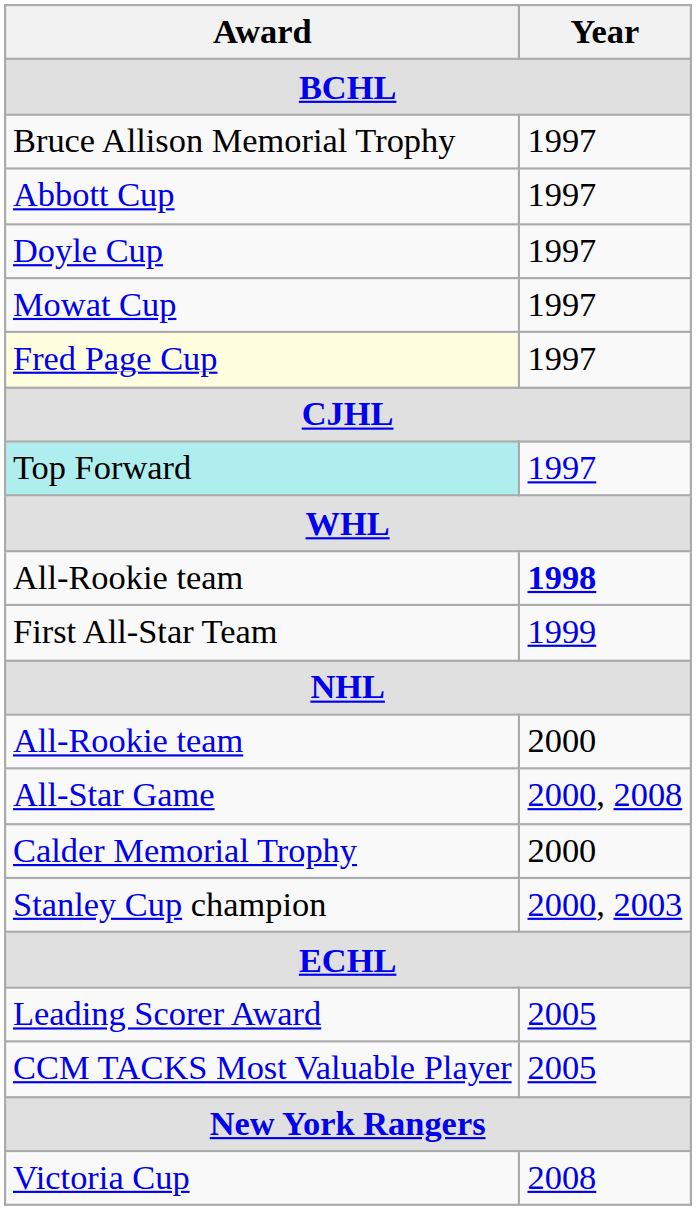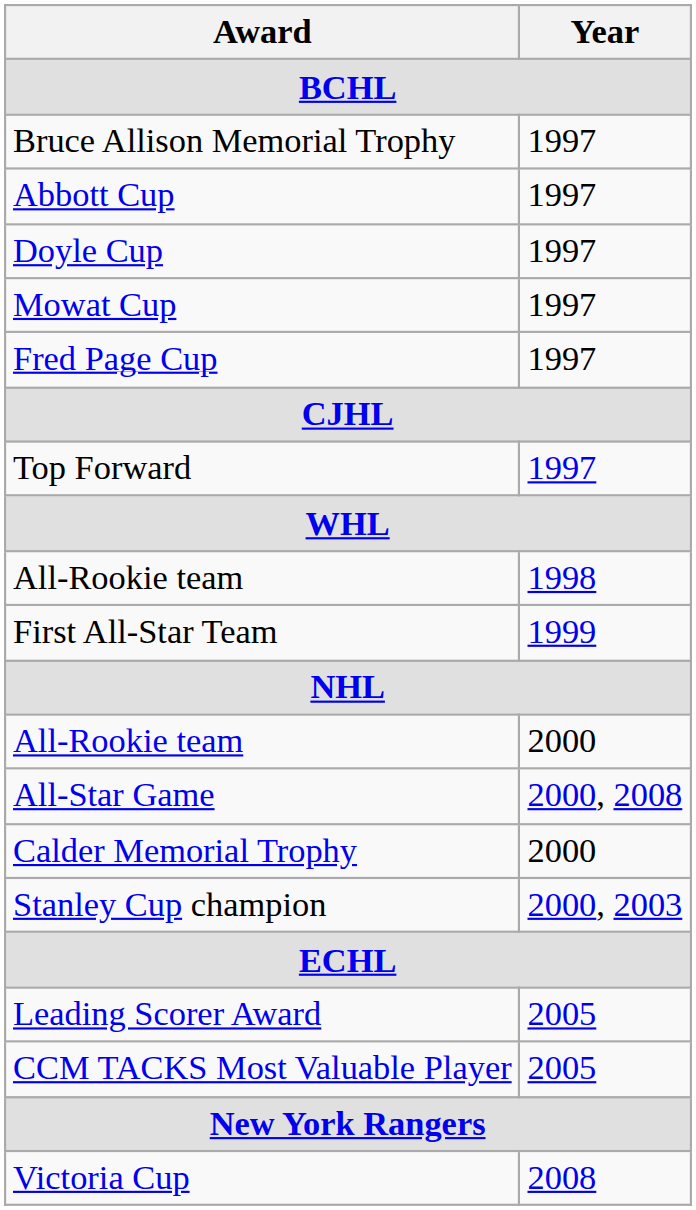(115, 359) lightyellow background -> (115, 359) no background
(102, 468) paleturquoise background -> (102, 468) no background
(562, 577) bold -> (562, 577) normal
